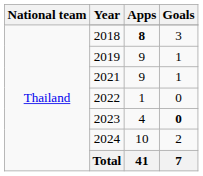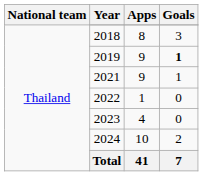(142, 35) bold -> (142, 35) normal
(179, 56) normal -> (179, 56) bold
(179, 118) bold -> (179, 118) normal
